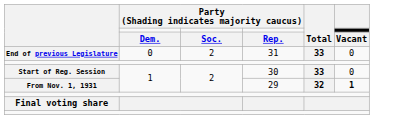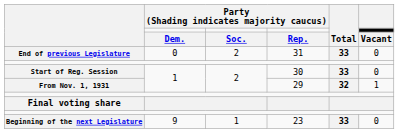(352, 85) bold -> (376, 85) normal
+ row: (74, 121)
